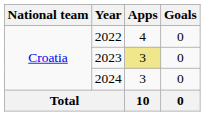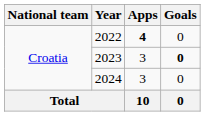(143, 36) normal -> (143, 36) bold
(143, 57) khaki background -> (143, 57) no background
(180, 57) normal -> (180, 57) bold
